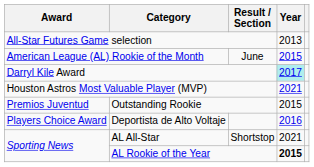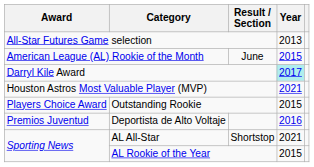(48, 105) Premios Juventud -> (57, 105) Players Choice Award
(57, 121) Players Choice Award -> (48, 121) Premios Juventud
(290, 154) bold -> (290, 154) normal
